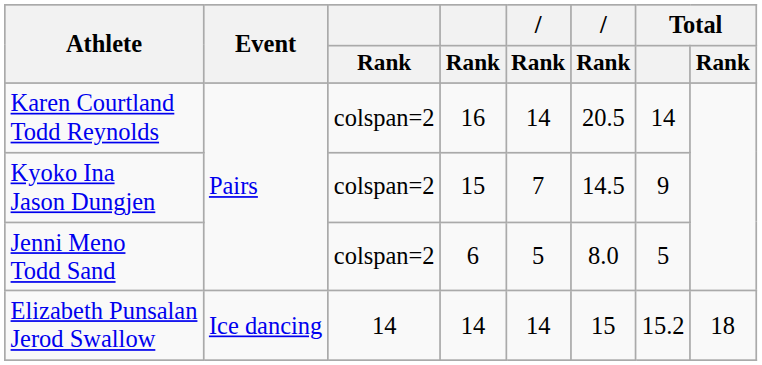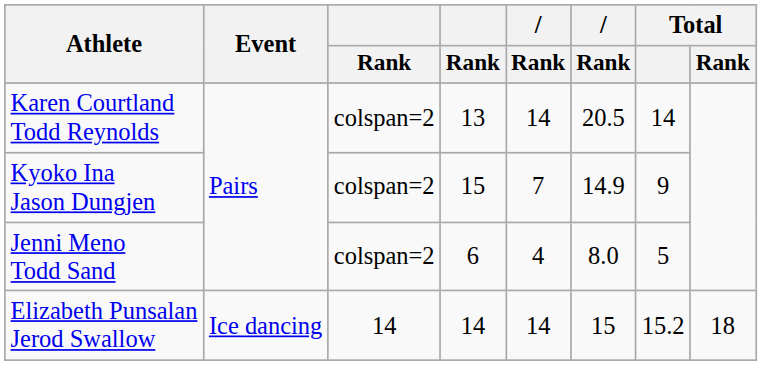(473, 118) 16 -> (473, 118) 13
(603, 187) 14.5 -> (603, 187) 14.9
(538, 256) 5 -> (538, 256) 4
